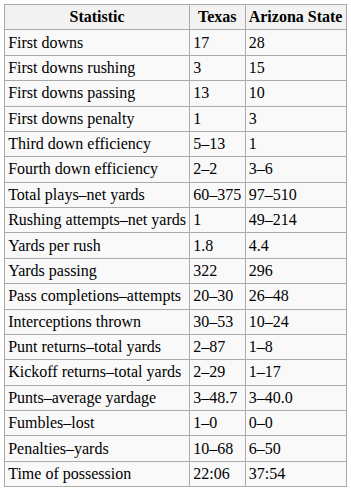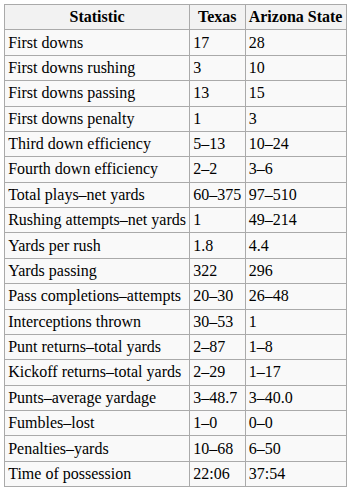(257, 67) 15 -> (257, 67) 10
(257, 93) 10 -> (257, 93) 15
(253, 144) 1 -> (269, 144) 10–24
(269, 321) 10–24 -> (253, 321) 1
